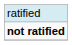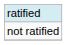(36, 31) bold -> (33, 31) normal
